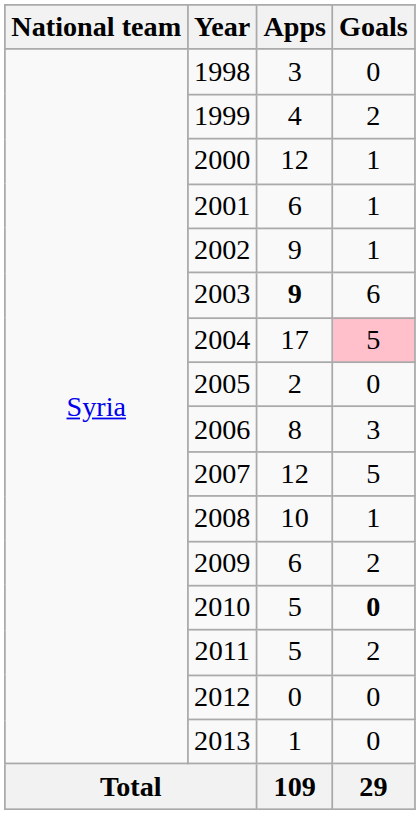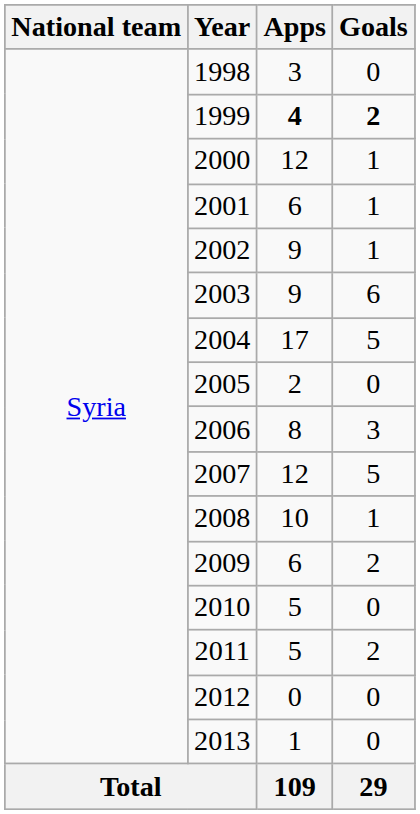(295, 116) normal -> (295, 116) bold
(373, 116) normal -> (373, 116) bold
(295, 294) bold -> (295, 294) normal
(373, 339) pink background -> (373, 339) no background
(373, 607) bold -> (373, 607) normal
